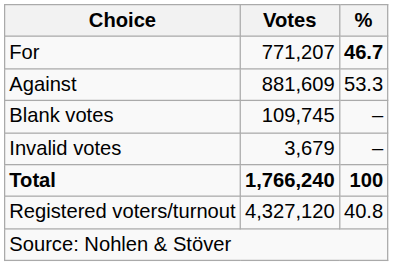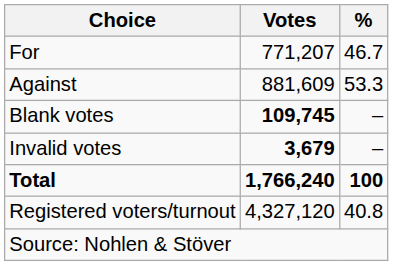(364, 52) bold -> (364, 52) normal
(298, 116) normal -> (298, 116) bold
(309, 148) normal -> (309, 148) bold
